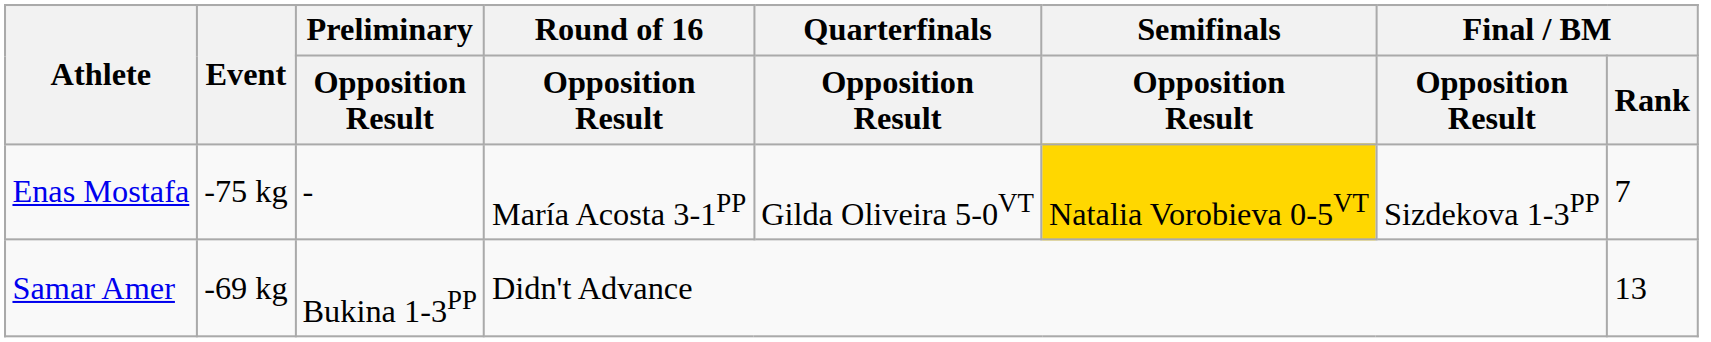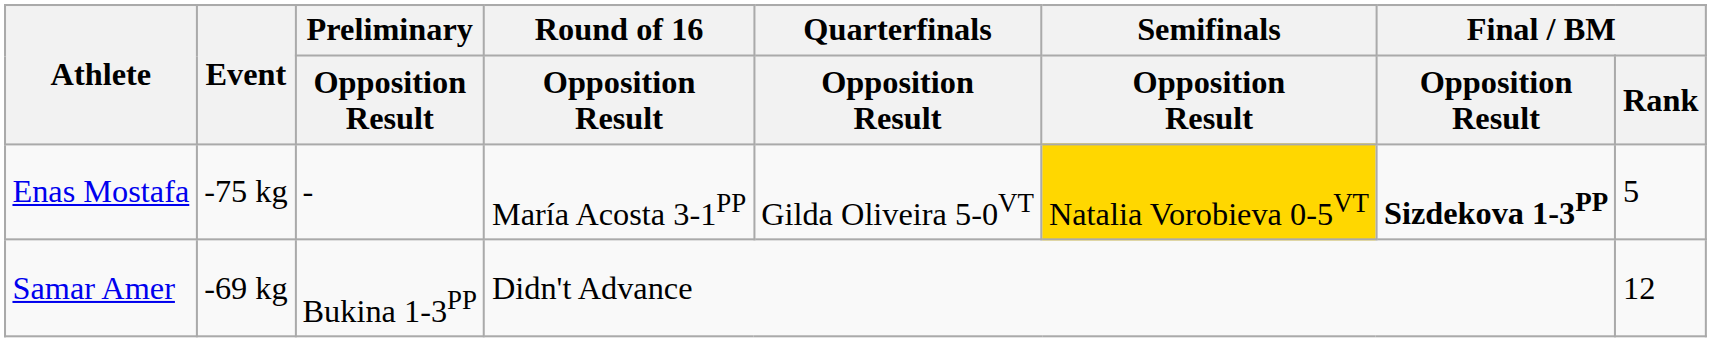(1492, 209) normal -> (1496, 209) bold
(1623, 191) 7 -> (1631, 191) 5
(1631, 287) 13 -> (1639, 287) 12
